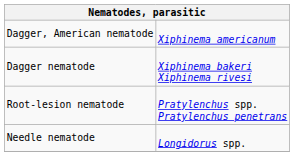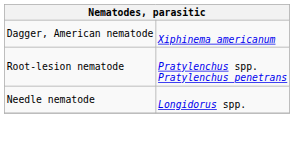- row: (51, 67)
